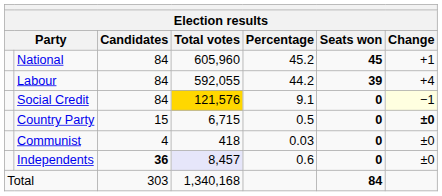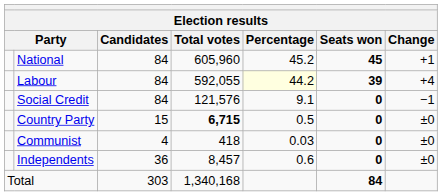(302, 80) no background -> (302, 80) lightyellow background
(217, 100) gold background -> (217, 100) no background
(427, 100) lightyellow background -> (427, 100) no background
(224, 120) normal -> (224, 120) bold
(427, 120) bold -> (427, 120) normal
(161, 160) bold -> (161, 160) normal
(224, 160) lavender background -> (224, 160) no background
